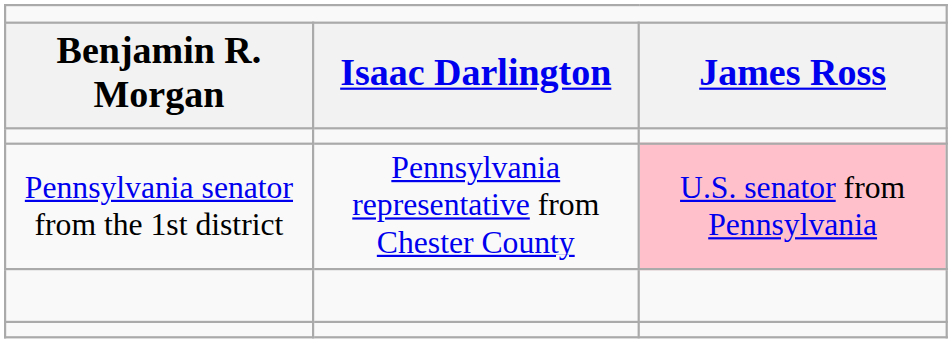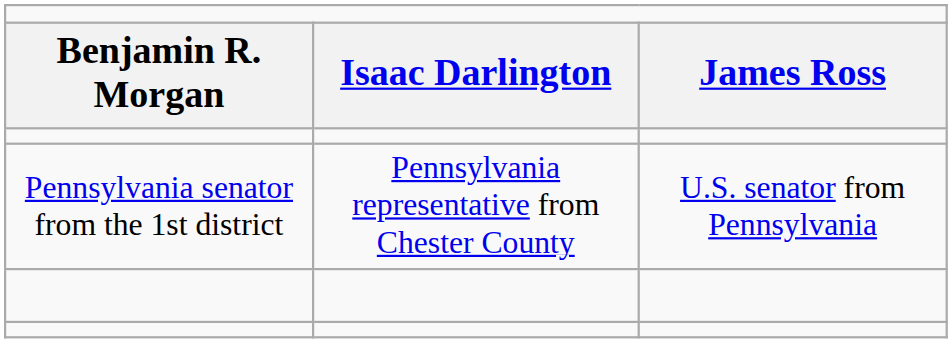(793, 206) pink background -> (793, 206) no background
